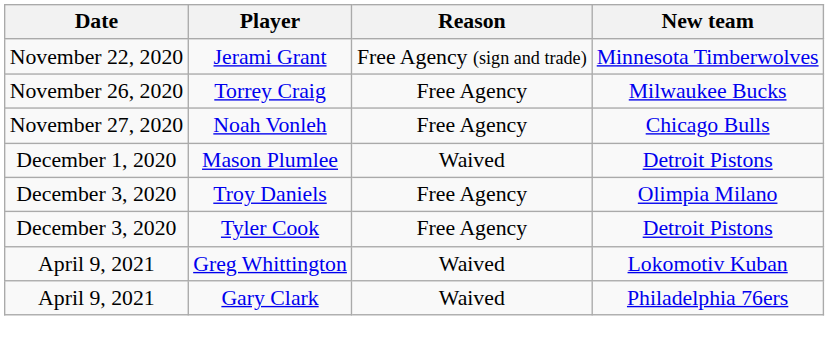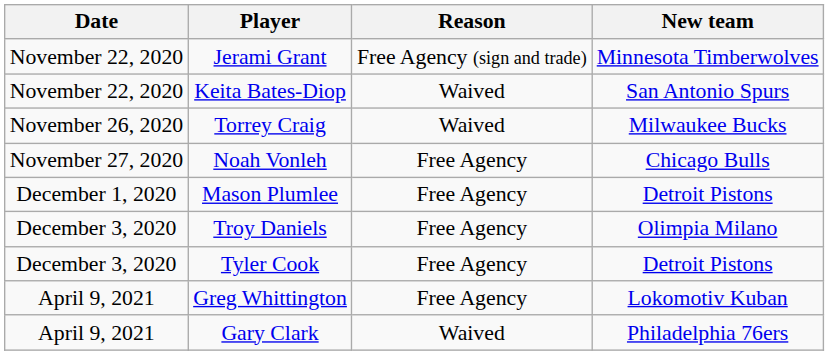+ row: (270, 90)
(472, 90) Free Agency -> (472, 125) Waived
(472, 159) Waived -> (472, 194) Free Agency
(472, 263) Waived -> (472, 297) Free Agency
